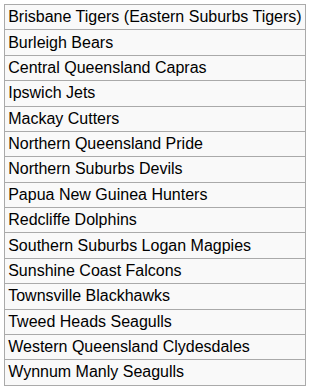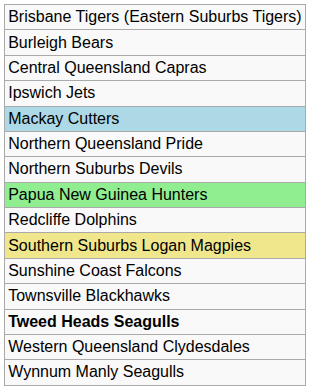(64, 118) no background -> (64, 118) lightblue background
(108, 194) no background -> (108, 194) lightgreen background
(130, 245) no background -> (130, 245) khaki background
(90, 321) normal -> (94, 321) bold
